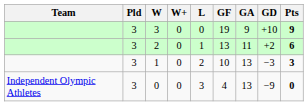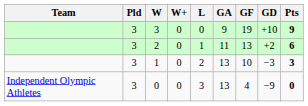columns swapped: (224, 13) <-> (247, 13)
